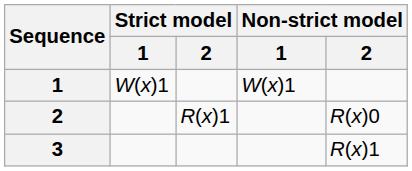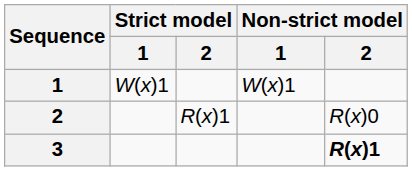(355, 149) normal -> (355, 149) bold
